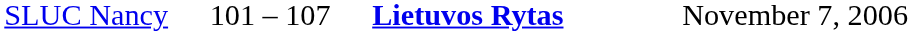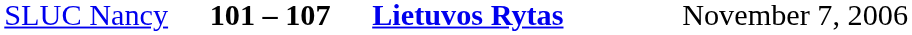(270, 14) normal -> (270, 14) bold
